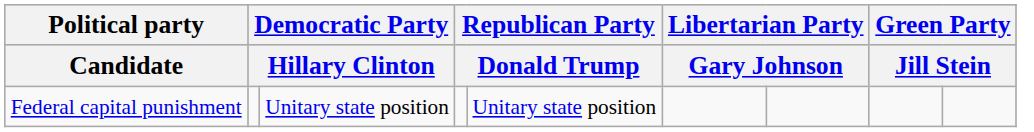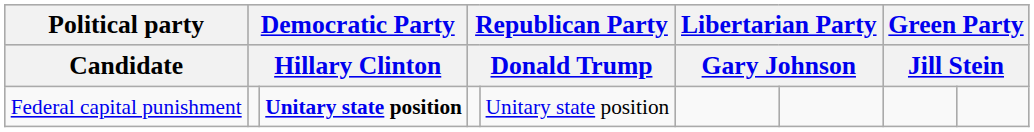(357, 107) normal -> (364, 106) bold
